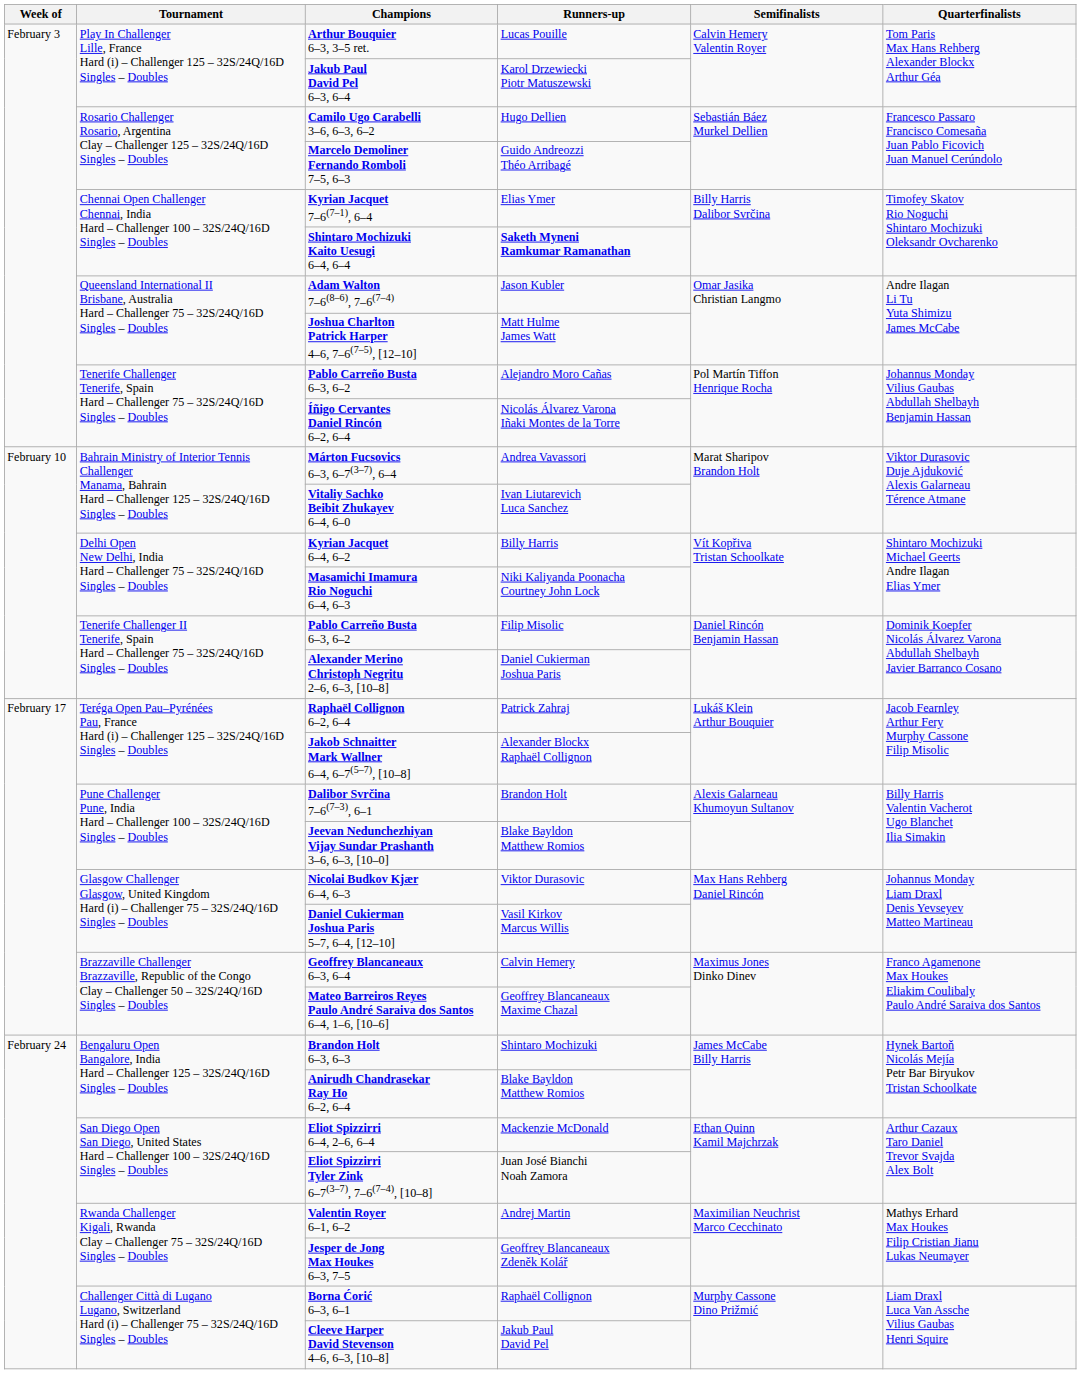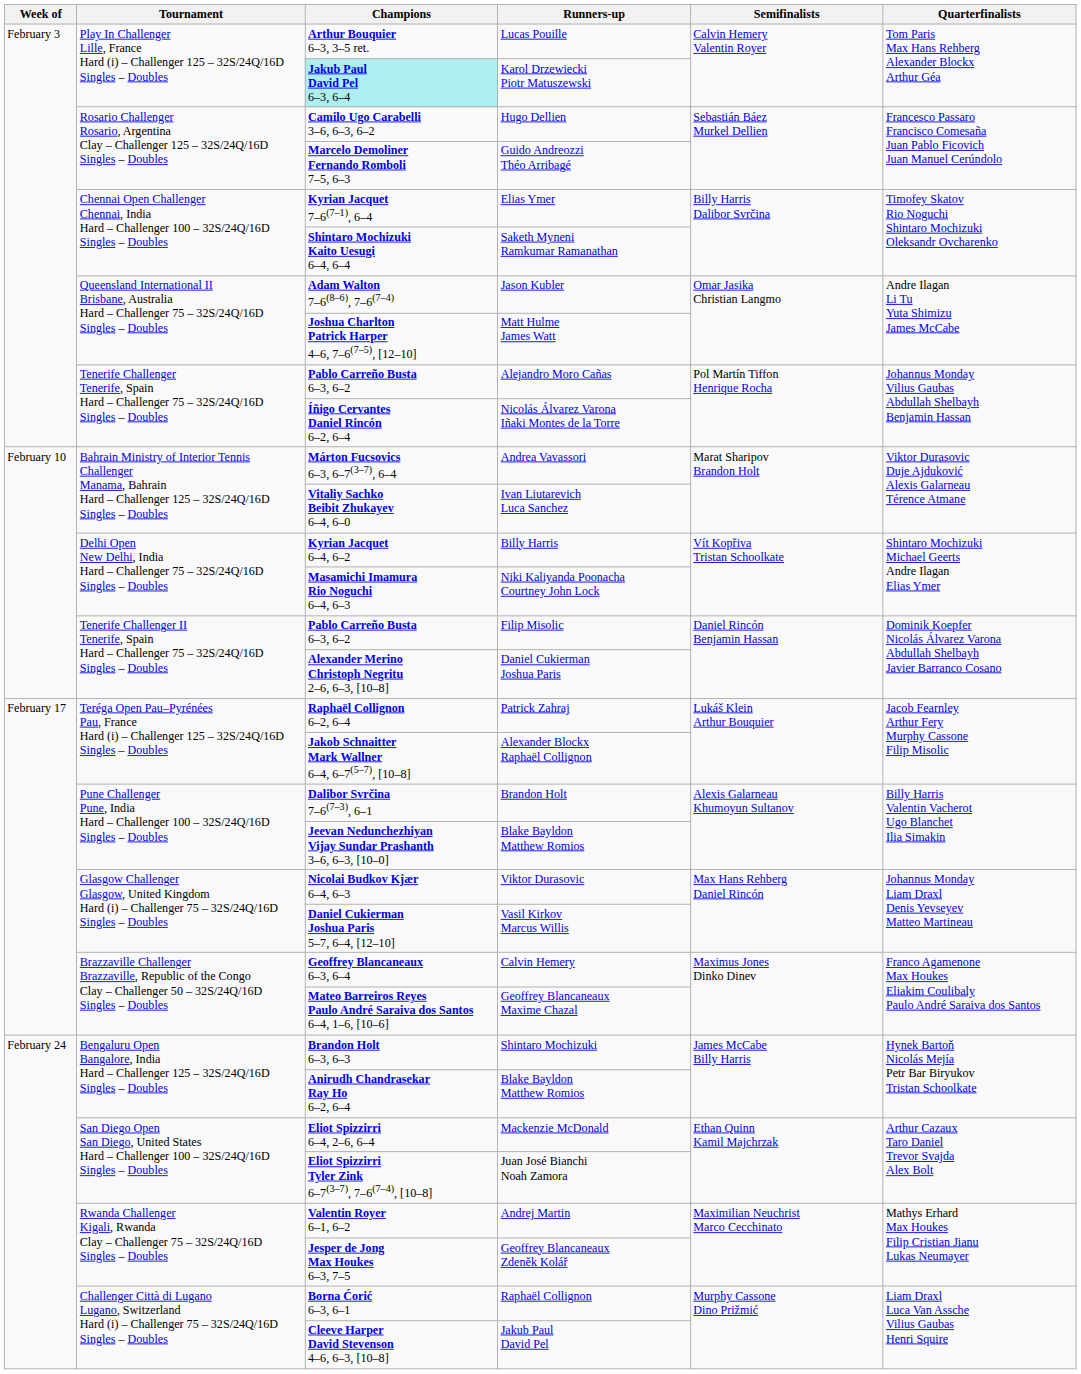(337, 82) no background -> (337, 82) paleturquoise background
(566, 243) bold -> (559, 243) normal
